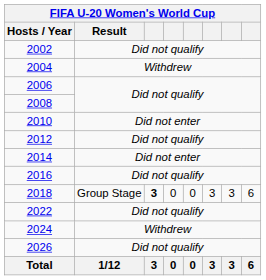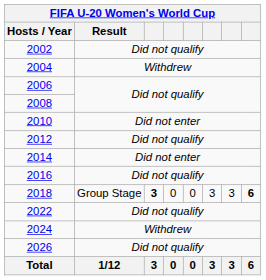(251, 193) normal -> (251, 193) bold
